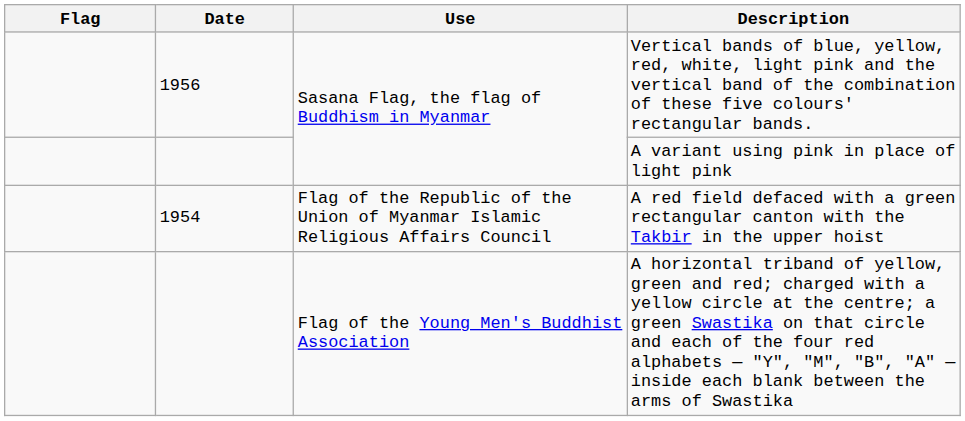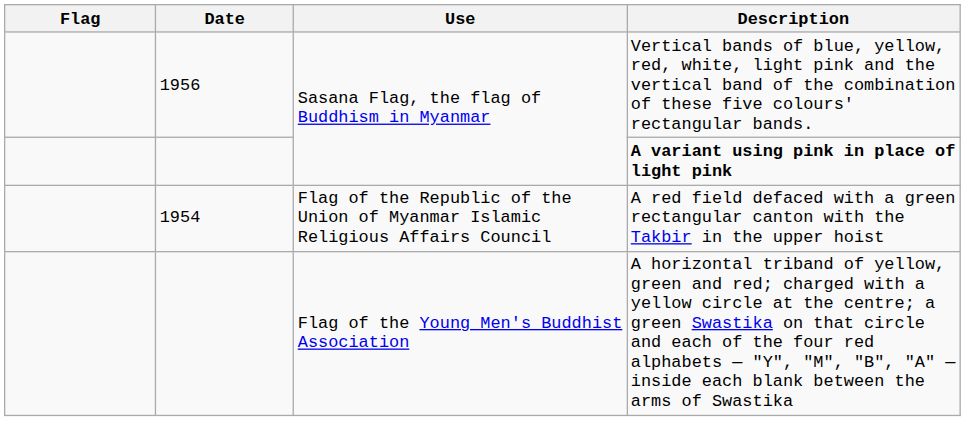(793, 161) normal -> (793, 161) bold
